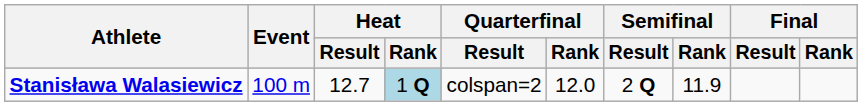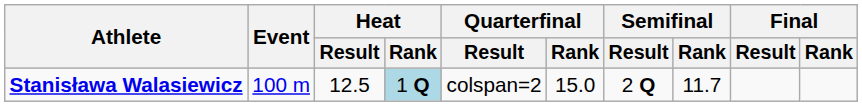(350, 85) 12.7 -> (350, 85) 12.5
(575, 85) 12.0 -> (575, 85) 15.0
(702, 85) 11.9 -> (702, 85) 11.7
